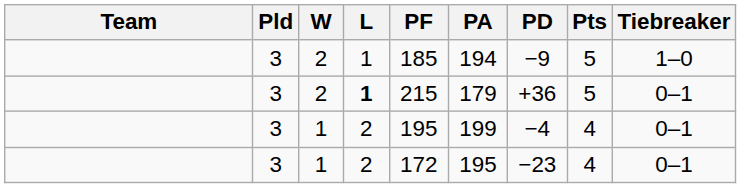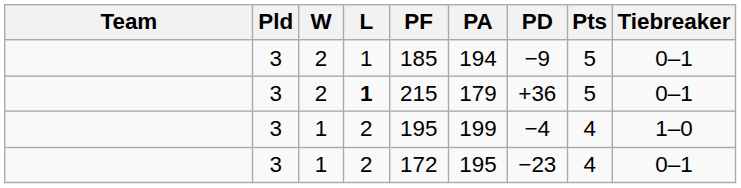(674, 57) 1–0 -> (674, 57) 0–1
(674, 128) 0–1 -> (674, 128) 1–0
